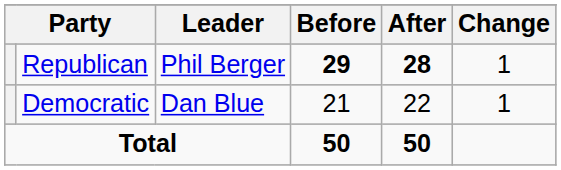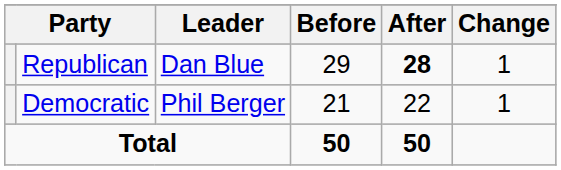(223, 64) Phil Berger -> (212, 64) Dan Blue
(336, 64) bold -> (336, 64) normal
(212, 104) Dan Blue -> (223, 104) Phil Berger
